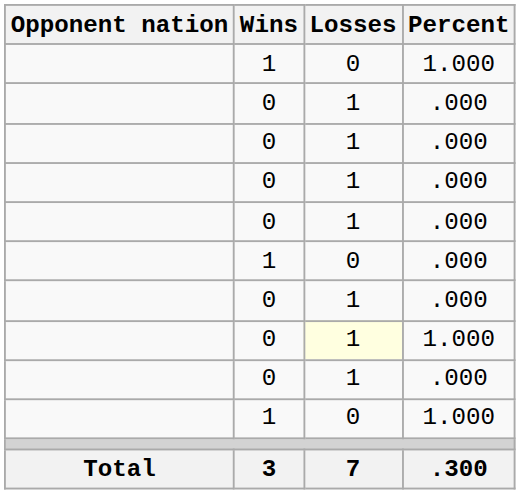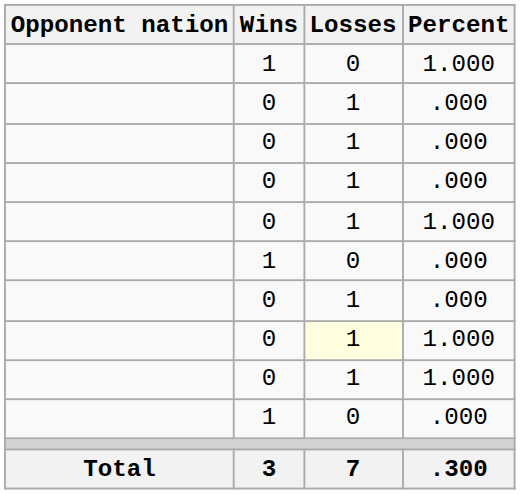(459, 222) .000 -> (459, 222) 1.000
(459, 379) .000 -> (459, 379) 1.000
(459, 419) 1.000 -> (459, 419) .000
